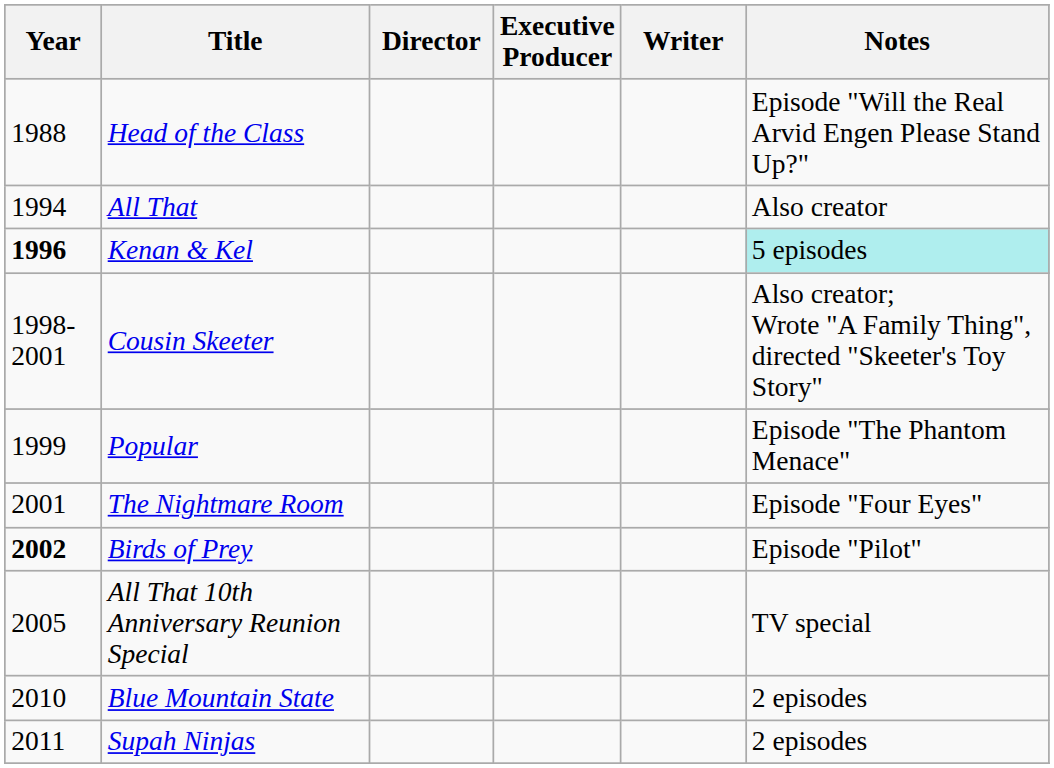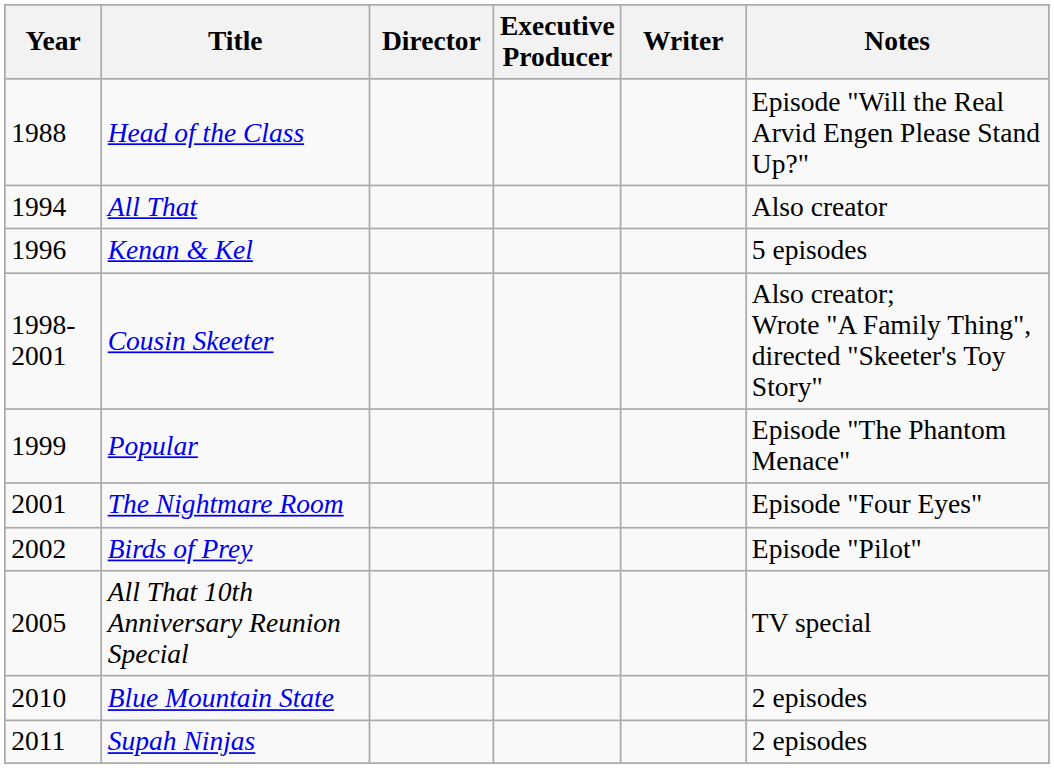(39, 250) bold -> (39, 250) normal
(810, 250) paleturquoise background -> (810, 250) no background
(39, 548) bold -> (39, 548) normal
